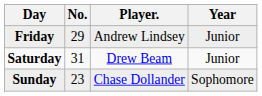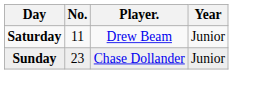- row: (34, 36)
(77, 58) 31 -> (77, 36) 11
(222, 79) Sophomore -> (208, 58) Junior
